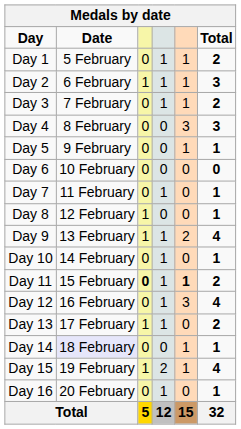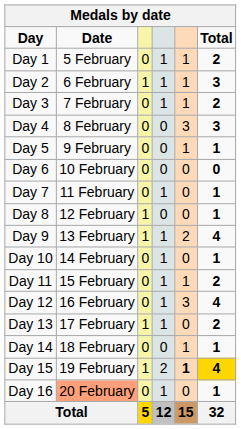(145, 281) bold -> (145, 281) normal
(186, 281) bold -> (186, 281) normal
(97, 347) lavender background -> (97, 347) no background
(186, 369) normal -> (186, 369) bold
(216, 369) no background -> (216, 369) gold background
(97, 391) no background -> (97, 391) lightsalmon background
